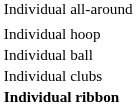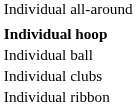(52, 34) normal -> (56, 34) bold
(62, 96) bold -> (57, 96) normal
